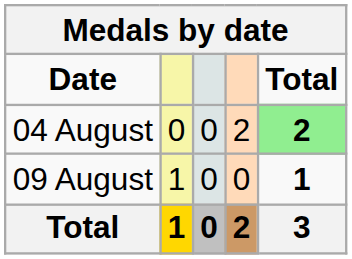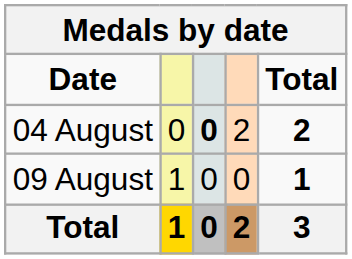(209, 129) normal -> (209, 129) bold
(302, 129) lightgreen background -> (302, 129) no background
